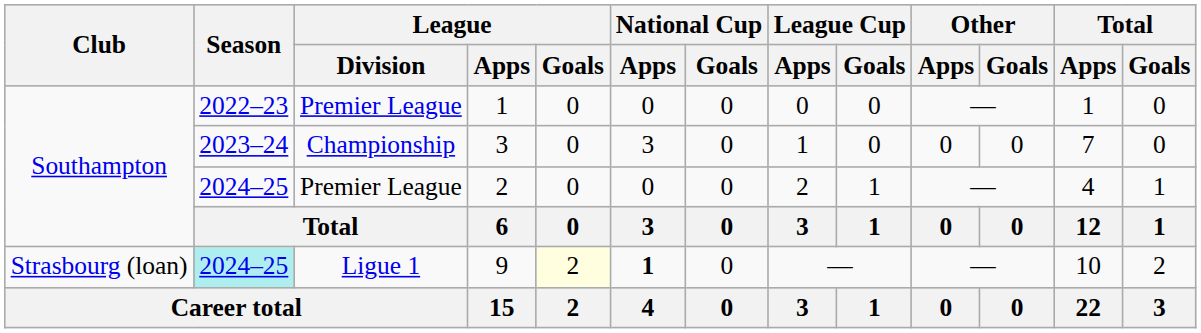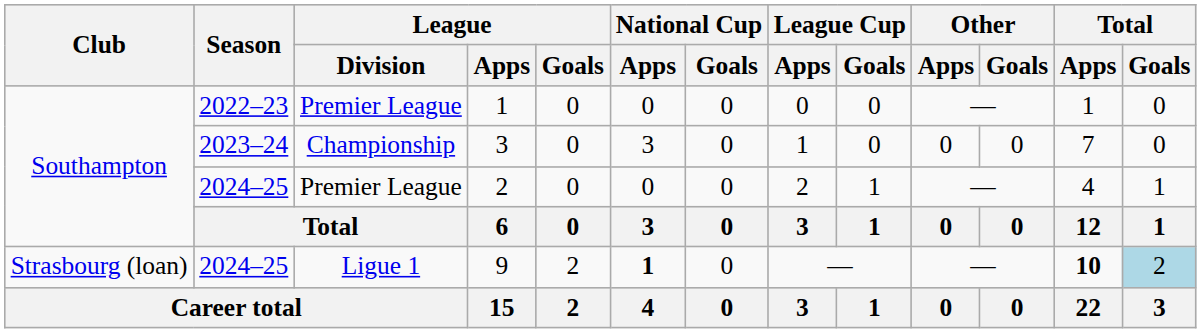(244, 266) paleturquoise background -> (244, 266) no background
(573, 266) lightyellow background -> (573, 266) no background
(1088, 266) normal -> (1088, 266) bold
(1159, 266) no background -> (1159, 266) lightblue background
